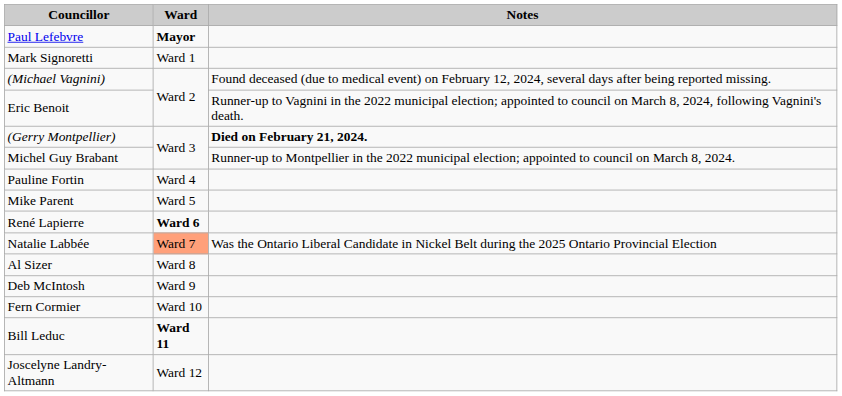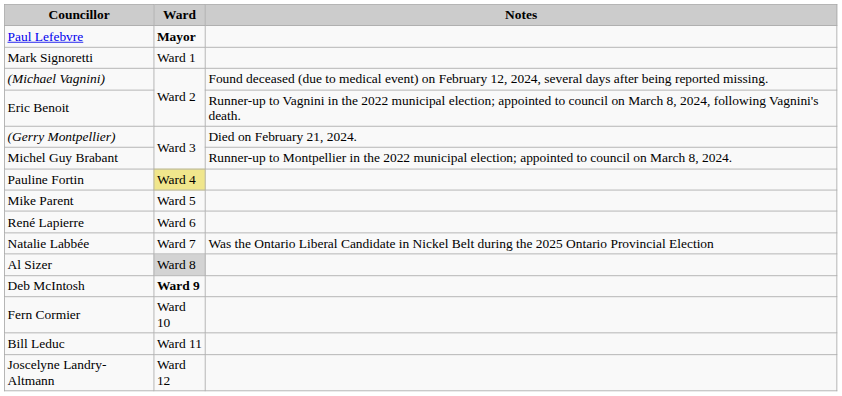(289, 136) bold -> (283, 136) normal
(176, 179) no background -> (176, 179) khaki background
(178, 222) bold -> (176, 222) normal
(176, 243) lightsalmon background -> (176, 243) no background
(176, 264) no background -> (176, 264) lightgrey background
(176, 286) normal -> (178, 286) bold
(173, 336) bold -> (179, 343) normal
